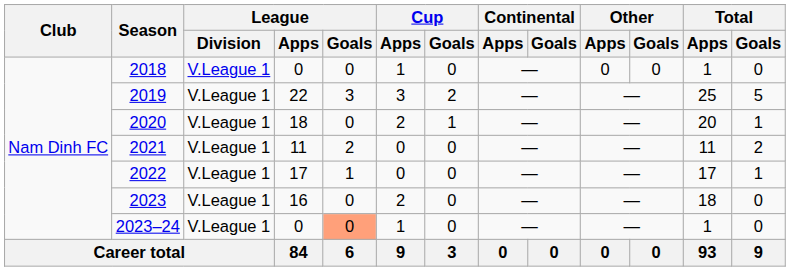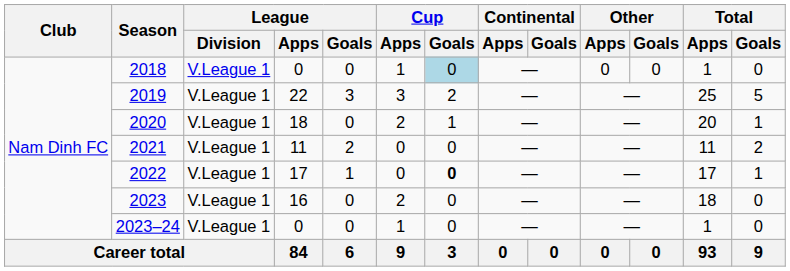(452, 69) no background -> (452, 69) lightblue background
(452, 174) normal -> (452, 174) bold
(350, 226) lightsalmon background -> (350, 226) no background
